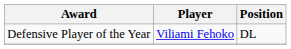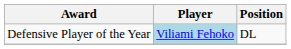(195, 34) no background -> (195, 34) lightblue background
